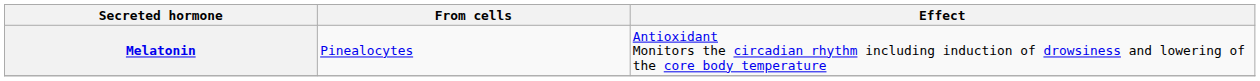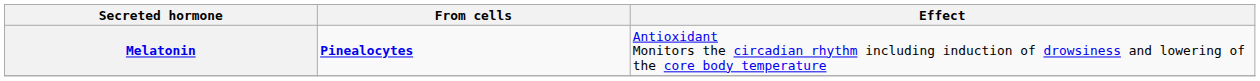(367, 51) normal -> (367, 51) bold
